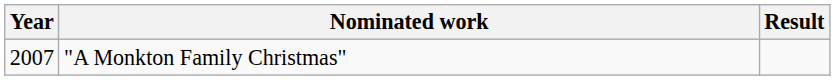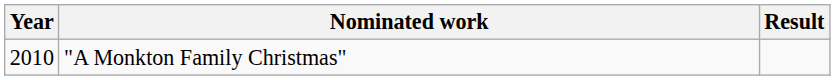(32, 57) 2007 -> (32, 57) 2010
